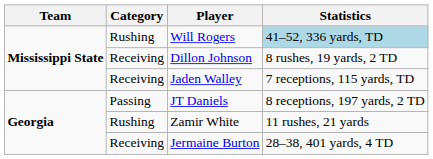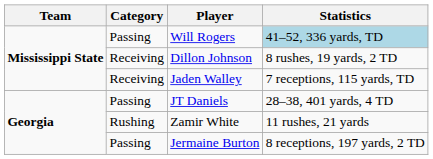(132, 36) Rushing -> (130, 36) Passing
(345, 100) 8 receptions, 197 yards, 2 TD -> (329, 100) 28–38, 401 yards, 4 TD
(137, 143) Receiving -> (130, 143) Passing
(329, 143) 28–38, 401 yards, 4 TD -> (345, 143) 8 receptions, 197 yards, 2 TD
